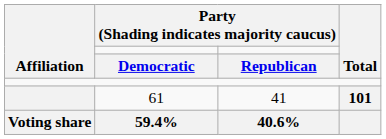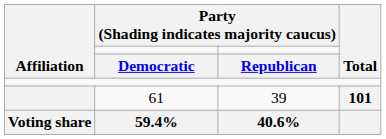(279, 97) 41 -> (279, 97) 39
